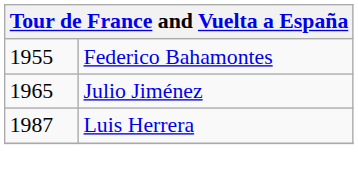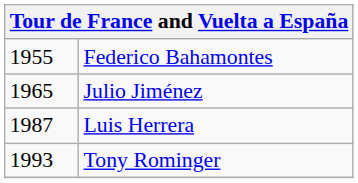+ row: (152, 159)
